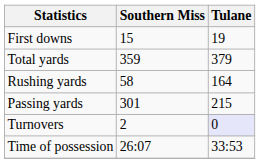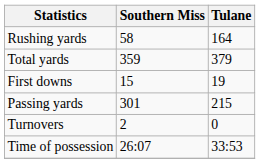rows swapped: (40, 37) <-> (47, 81)
(215, 125) lavender background -> (215, 125) no background
